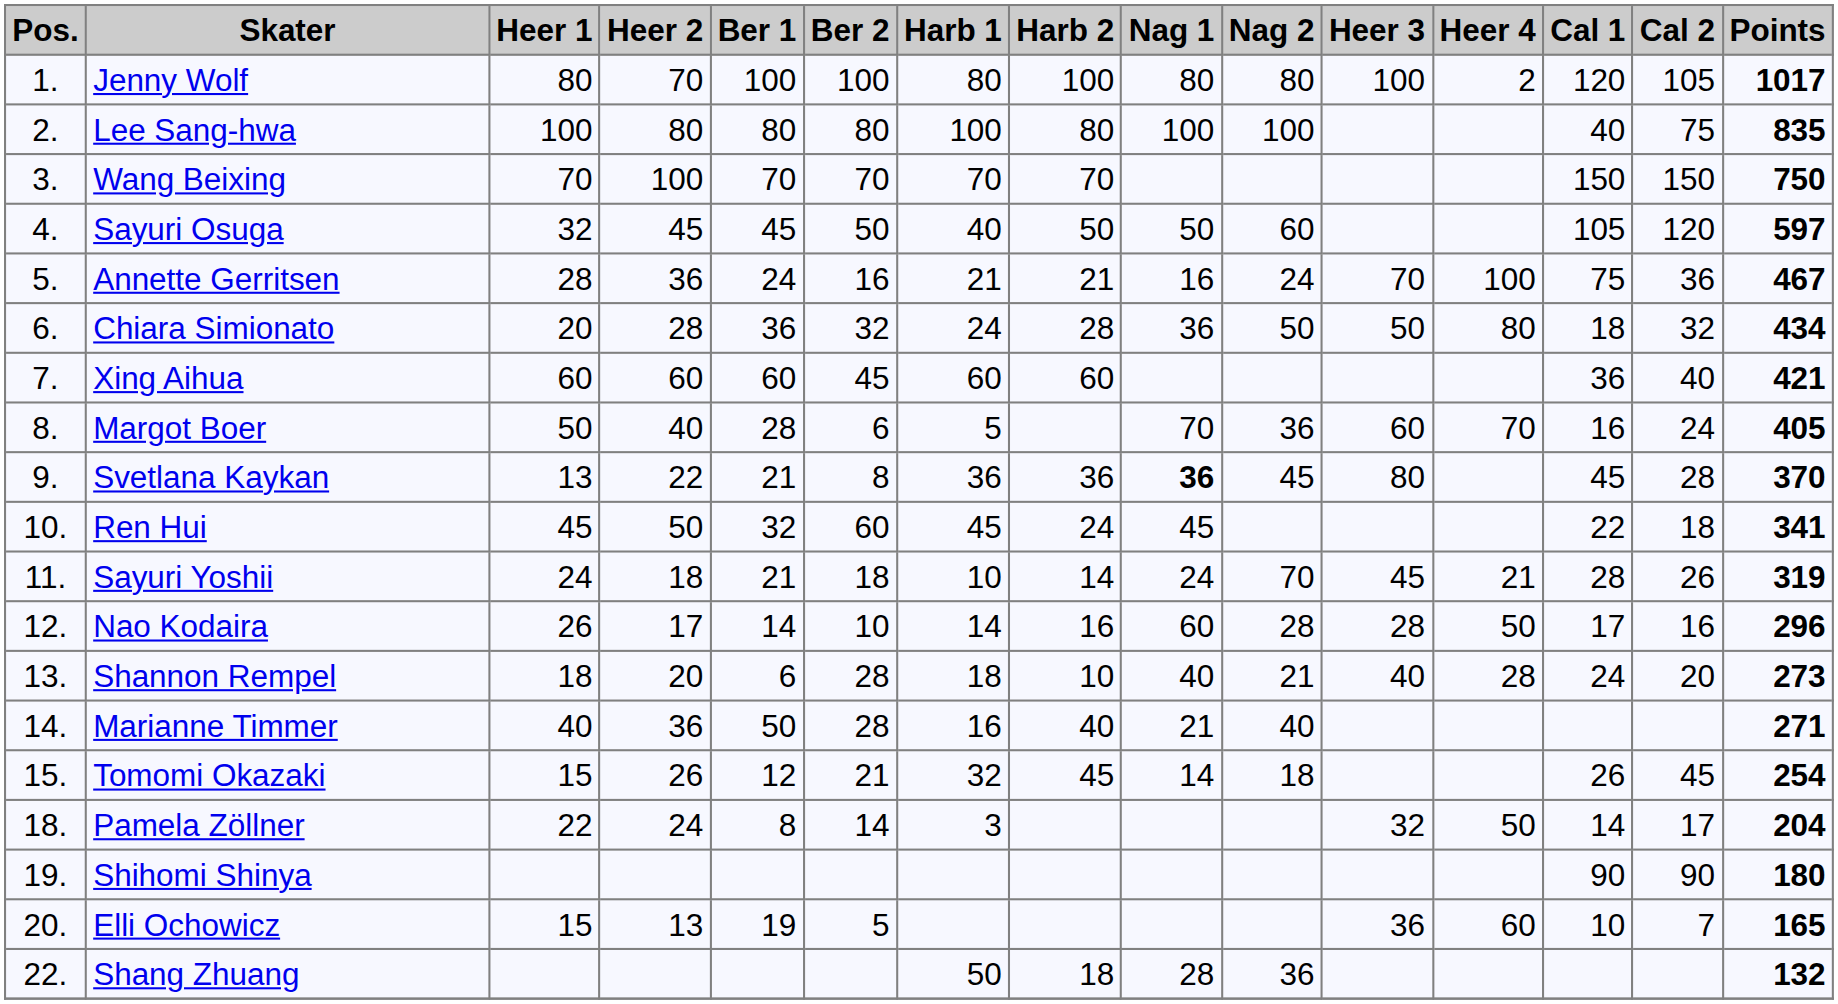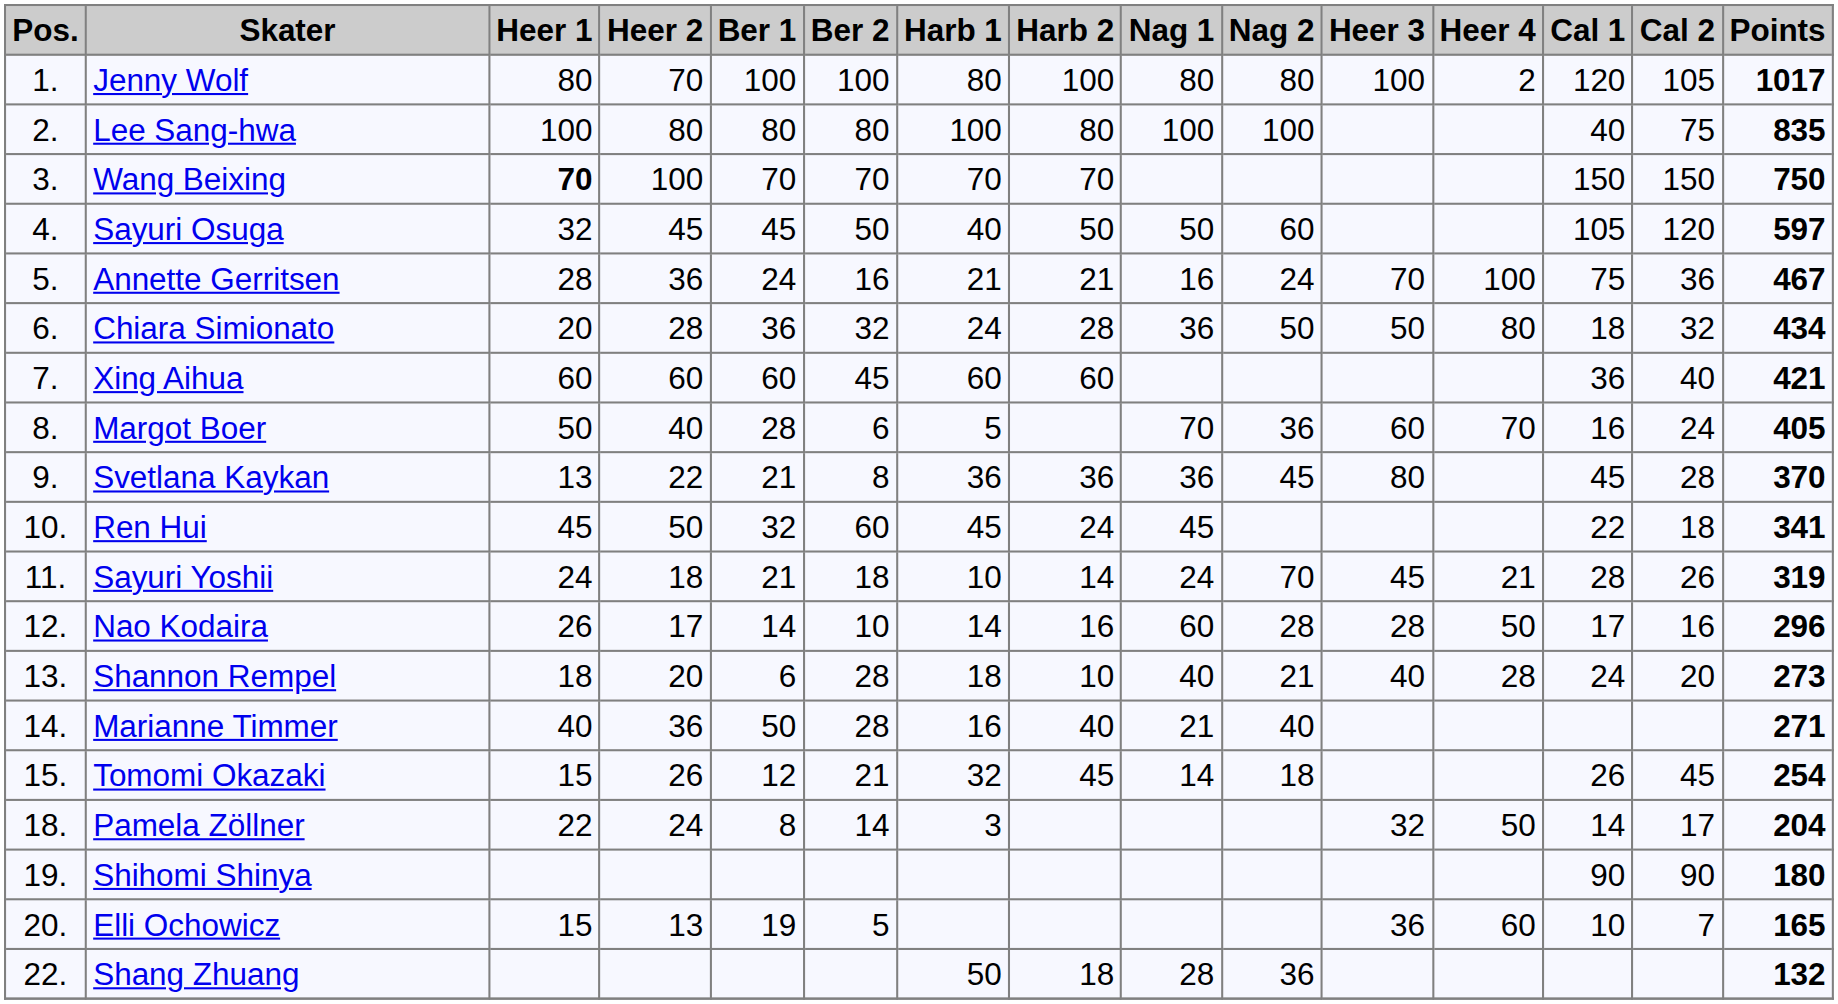(575, 179) normal -> (575, 179) bold
(1197, 477) bold -> (1197, 477) normal
